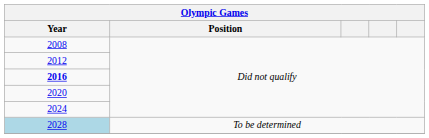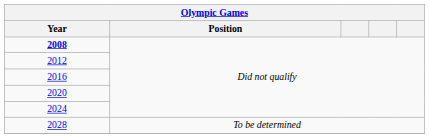(57, 45) normal -> (57, 45) bold
(57, 77) bold -> (57, 77) normal
(57, 126) lightblue background -> (57, 126) no background
